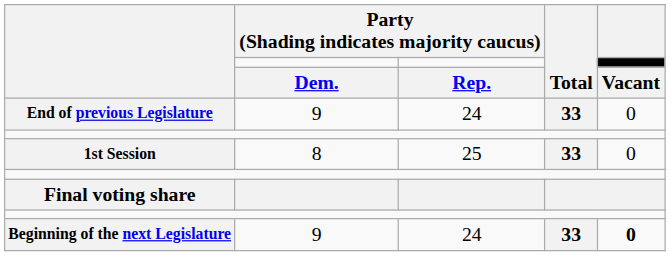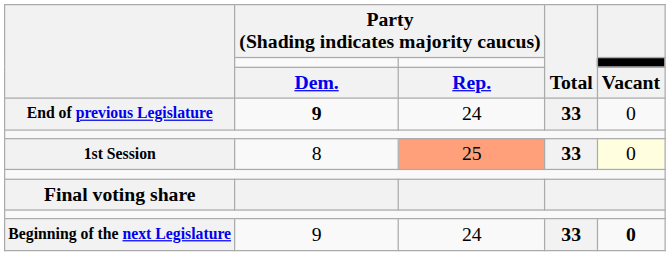(317, 113) normal -> (317, 113) bold
(472, 154) no background -> (472, 154) lightsalmon background
(631, 154) no background -> (631, 154) lightyellow background
